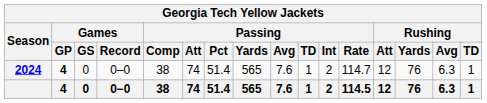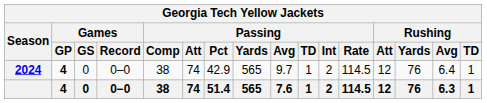(218, 70) 51.4 -> (218, 70) 42.9
(284, 70) 7.6 -> (284, 70) 9.7
(356, 70) 114.7 -> (356, 70) 114.5
(447, 70) 6.3 -> (447, 70) 6.4
